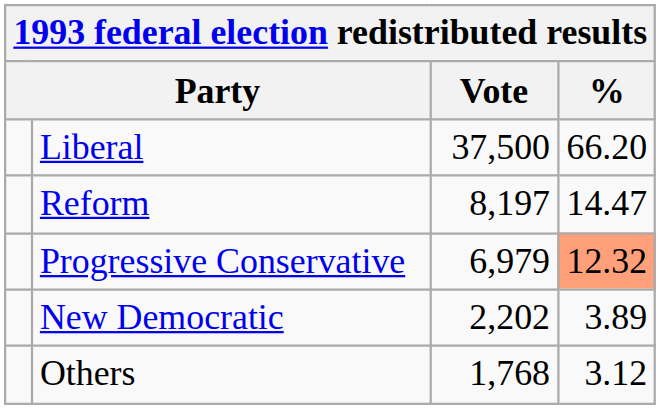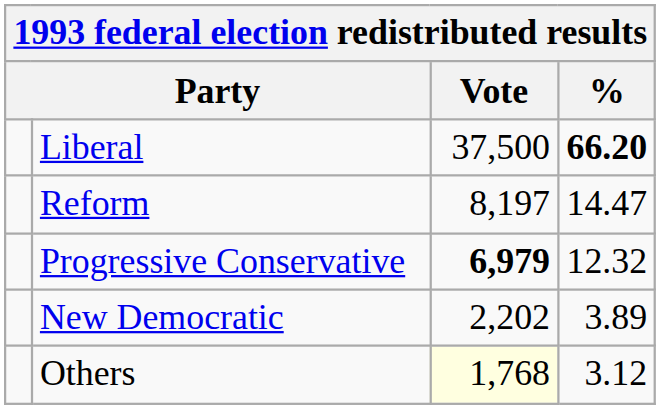(607, 146) normal -> (607, 146) bold
(510, 260) normal -> (510, 260) bold
(607, 260) lightsalmon background -> (607, 260) no background
(510, 373) no background -> (510, 373) lightyellow background
